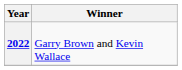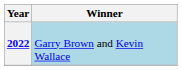(89, 50) no background -> (89, 50) lightblue background
